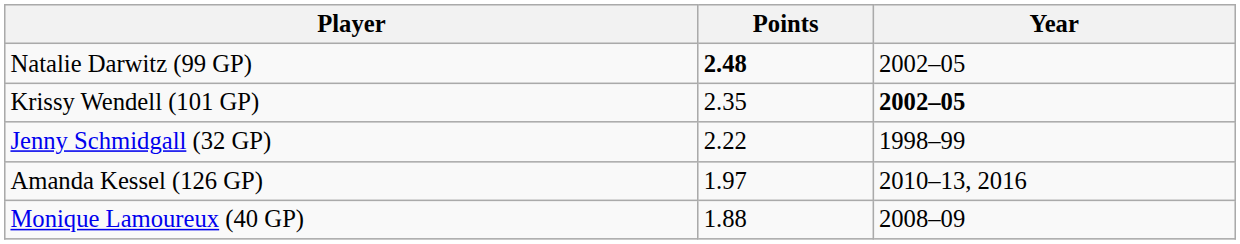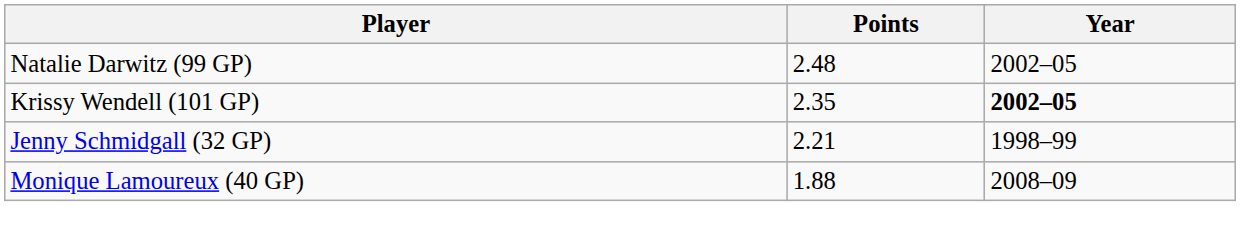(725, 63) bold -> (814, 63) normal
(725, 141) 2.22 -> (814, 141) 2.21
- row: (137, 180)
